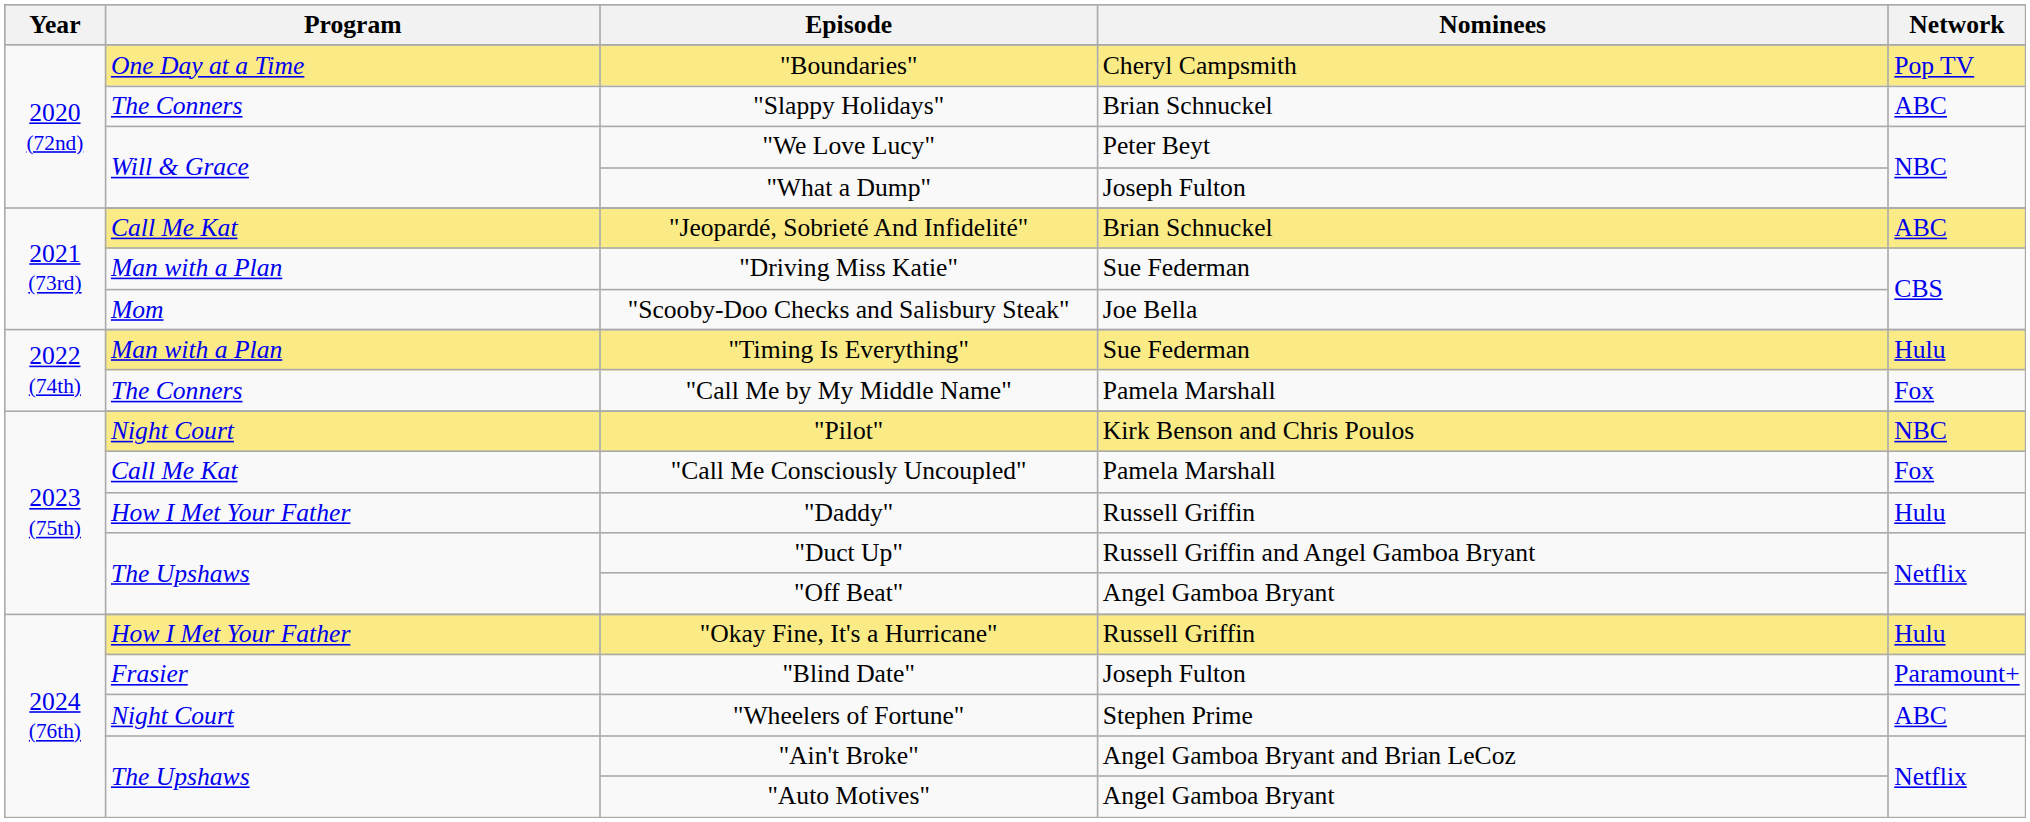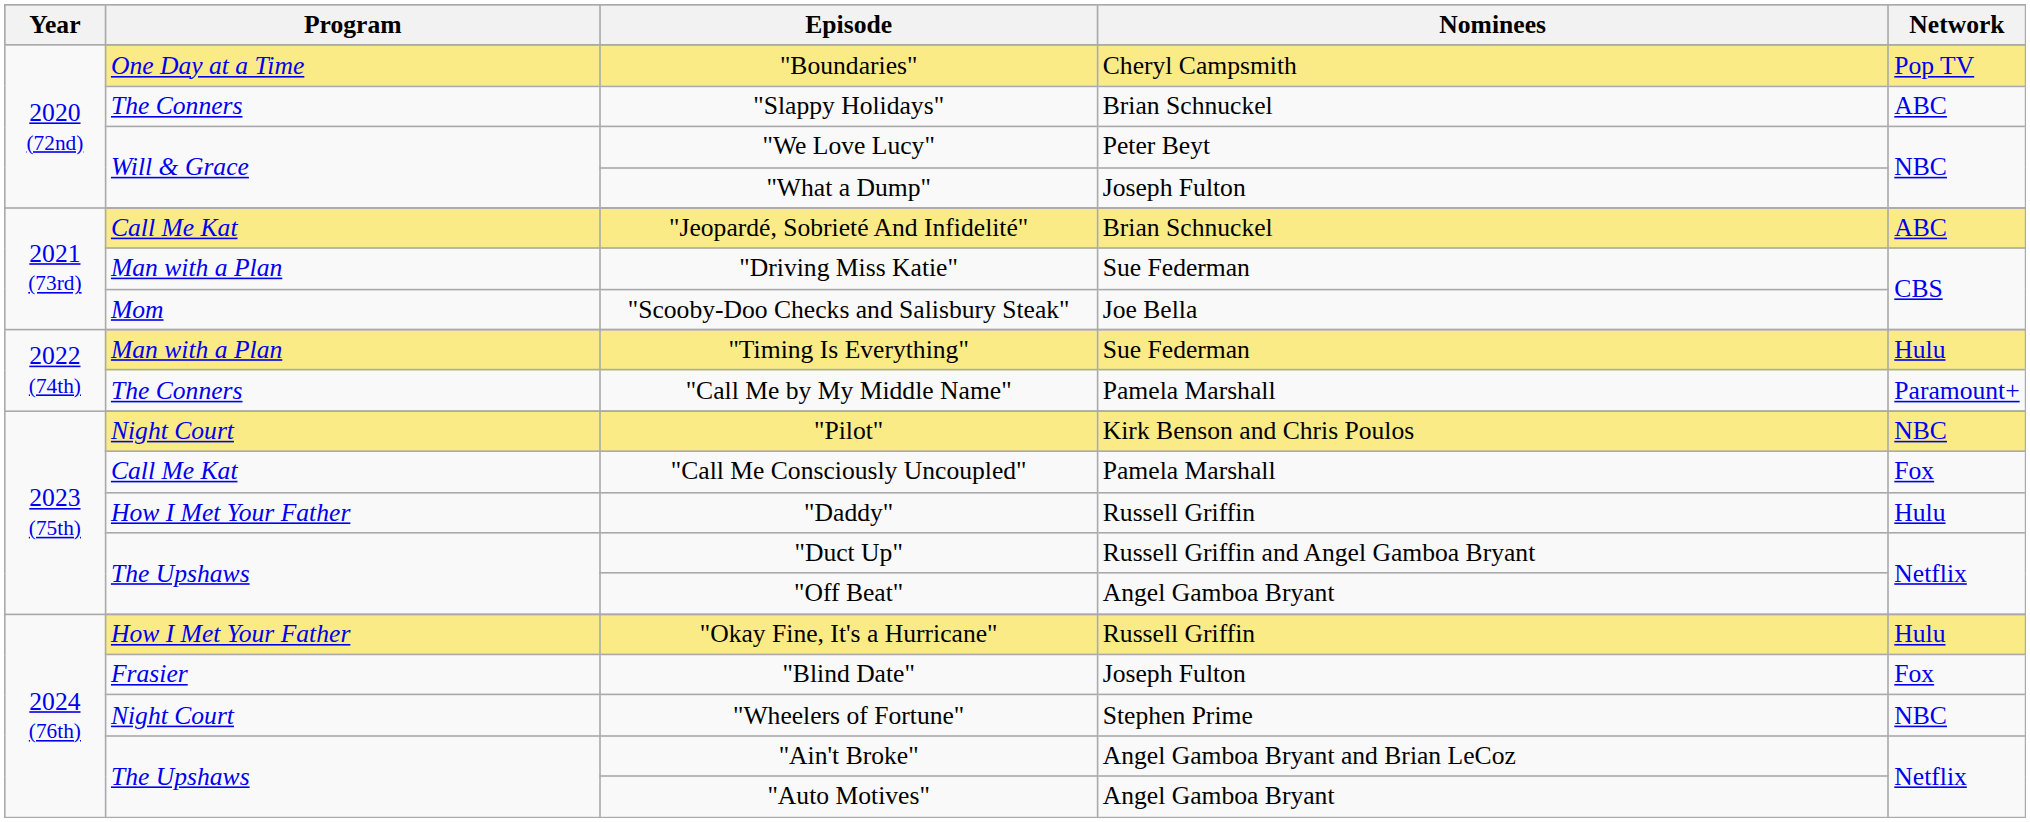(1914, 390) Fox -> (1957, 390) Paramount+
(1957, 674) Paramount+ -> (1914, 674) Fox
(1921, 715) ABC -> (1921, 715) NBC
